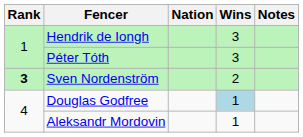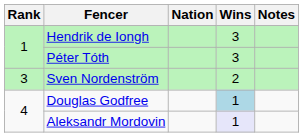(24, 79) bold -> (24, 79) normal
(236, 121) no background -> (236, 121) lavender background
